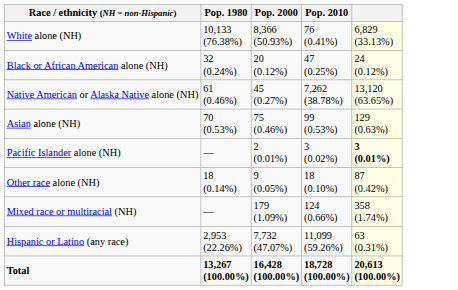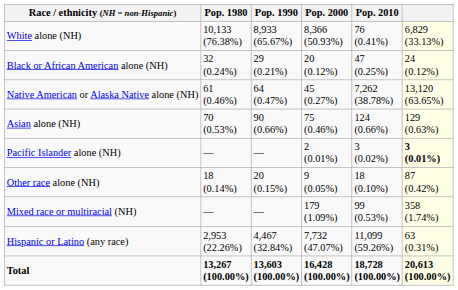+ column: (276, 13)
(321, 124) 99 (0.53%) -> (371, 124) 124 (0.66%)
(321, 212) 124 (0.66%) -> (371, 212) 99 (0.53%)
